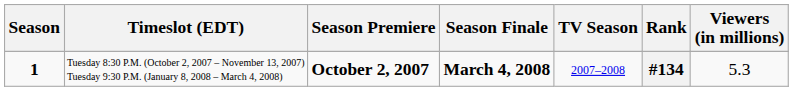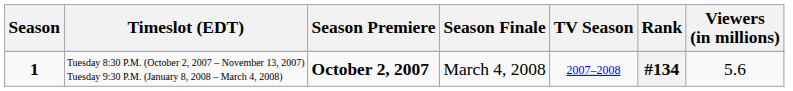(497, 68) bold -> (495, 68) normal
(739, 68) 5.3 -> (735, 68) 5.6
